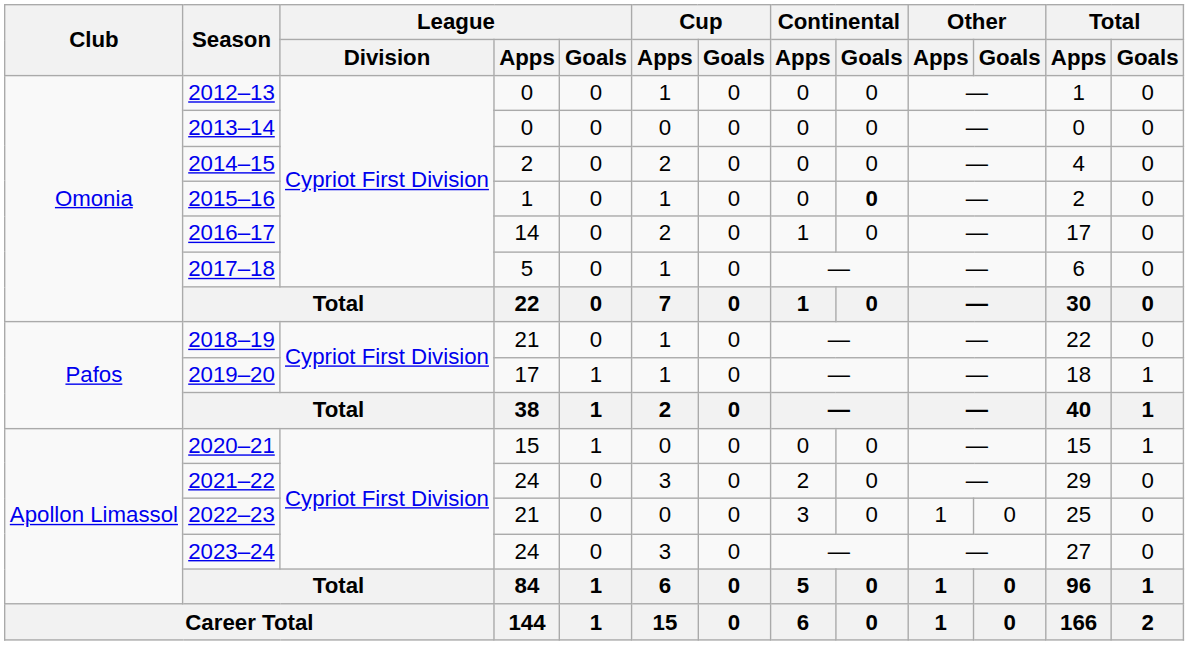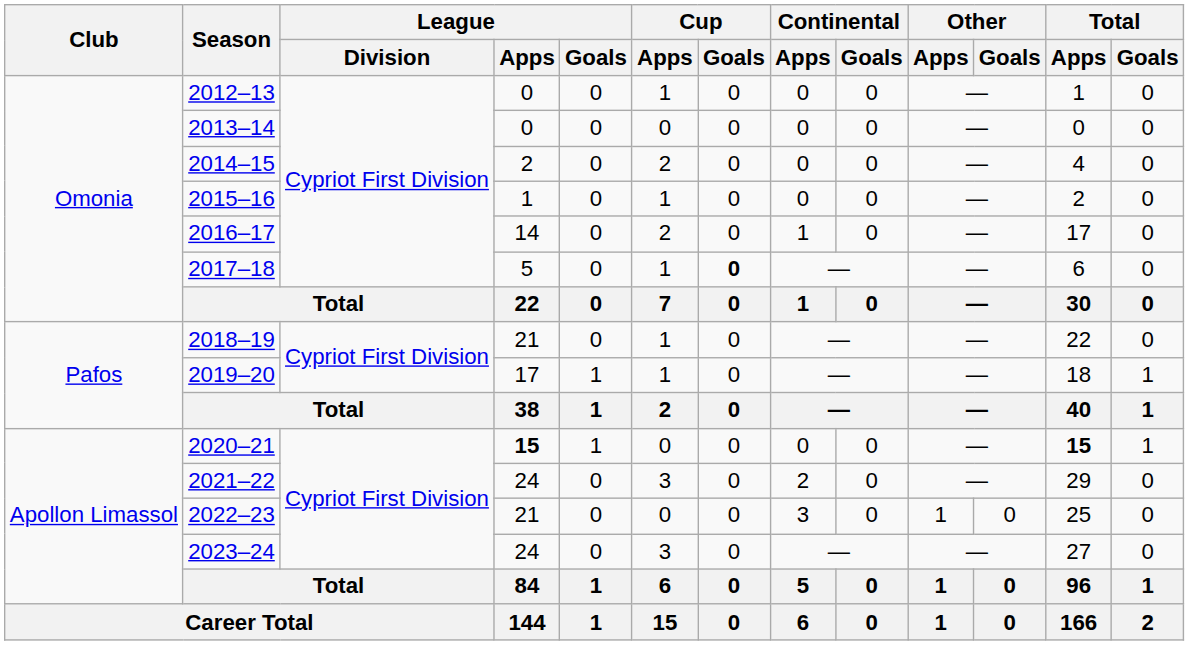(872, 198) bold -> (872, 198) normal
(734, 269) normal -> (734, 269) bold
(527, 445) normal -> (527, 445) bold
(1079, 445) normal -> (1079, 445) bold
